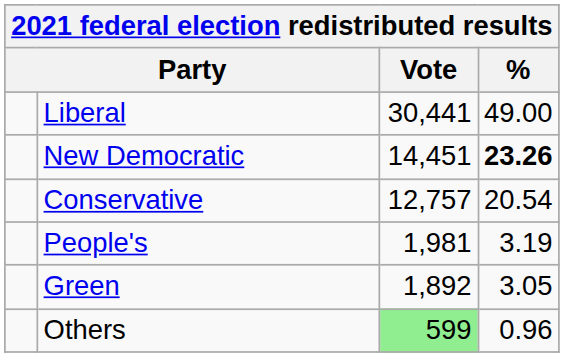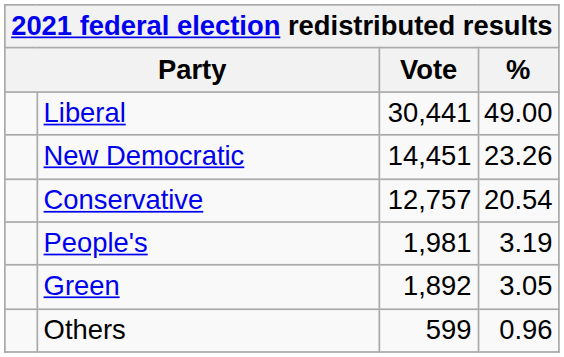(518, 156) bold -> (518, 156) normal
(449, 329) lightgreen background -> (449, 329) no background
